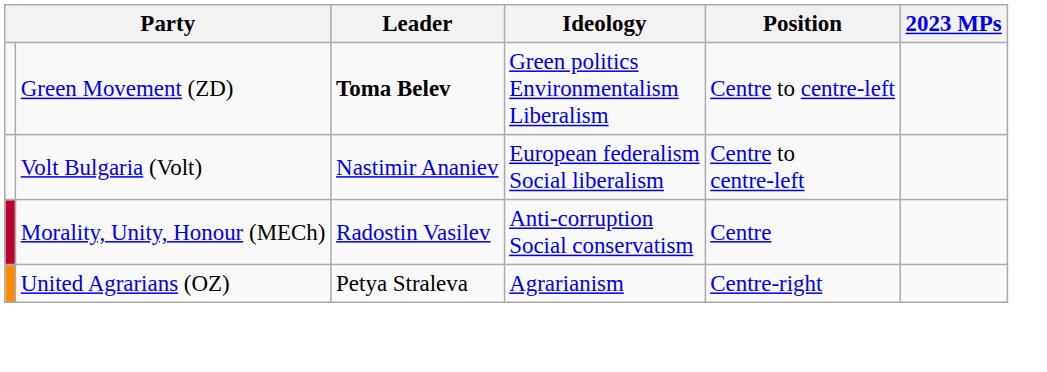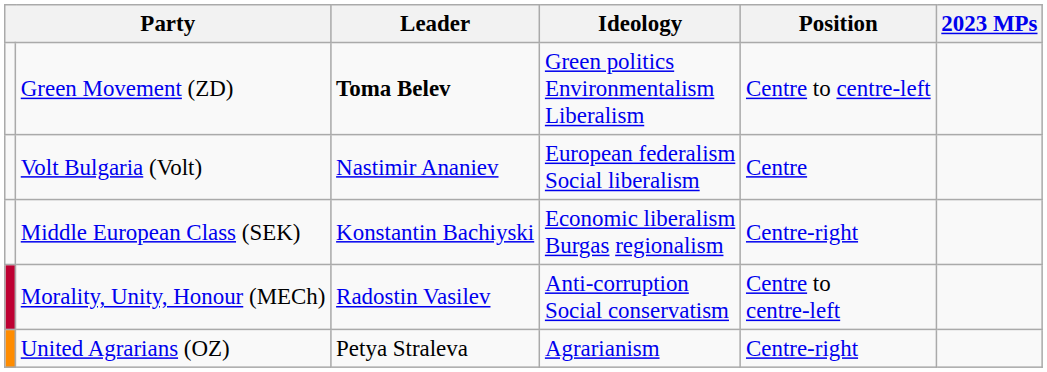(757, 167) Centre to centre-left -> (777, 167) Centre
+ row: (161, 232)
(741, 232) Centre -> (793, 297) Centre to centre-left
